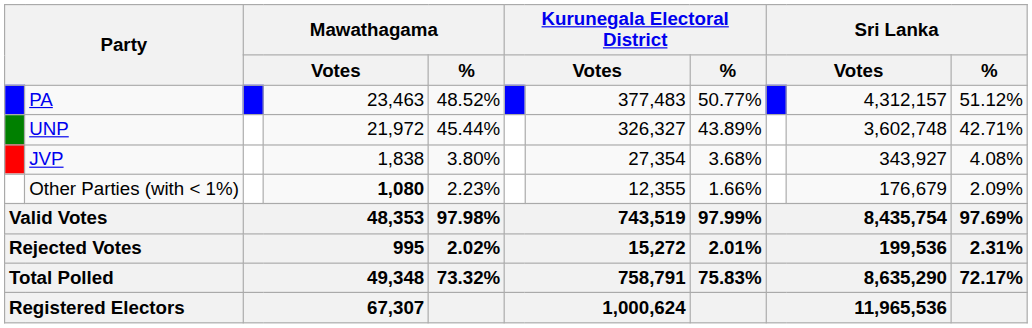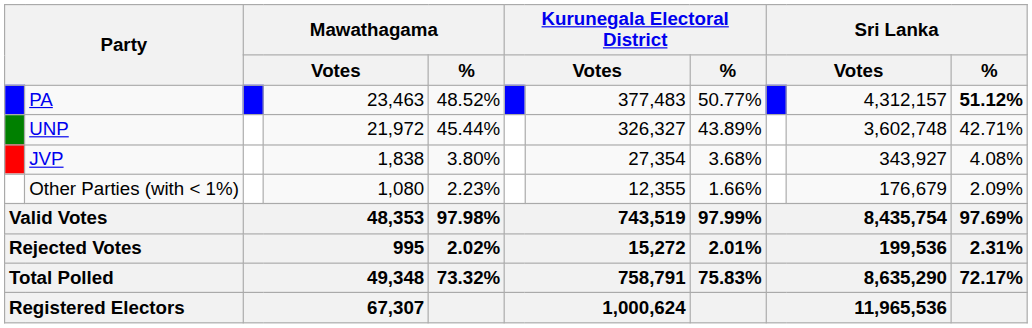(991, 99) normal -> (991, 99) bold
(401, 188) bold -> (401, 188) normal
